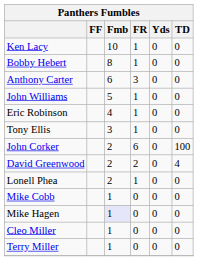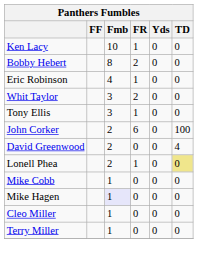(136, 63) 1 -> (136, 63) 2
- row: (40, 79)
- row: (37, 96)
+ row: (32, 96)
(136, 163) 2 -> (136, 146) 0
(177, 180) no background -> (177, 163) khaki background
